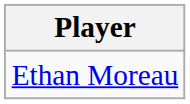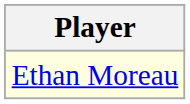(95, 74) no background -> (95, 74) lightyellow background
